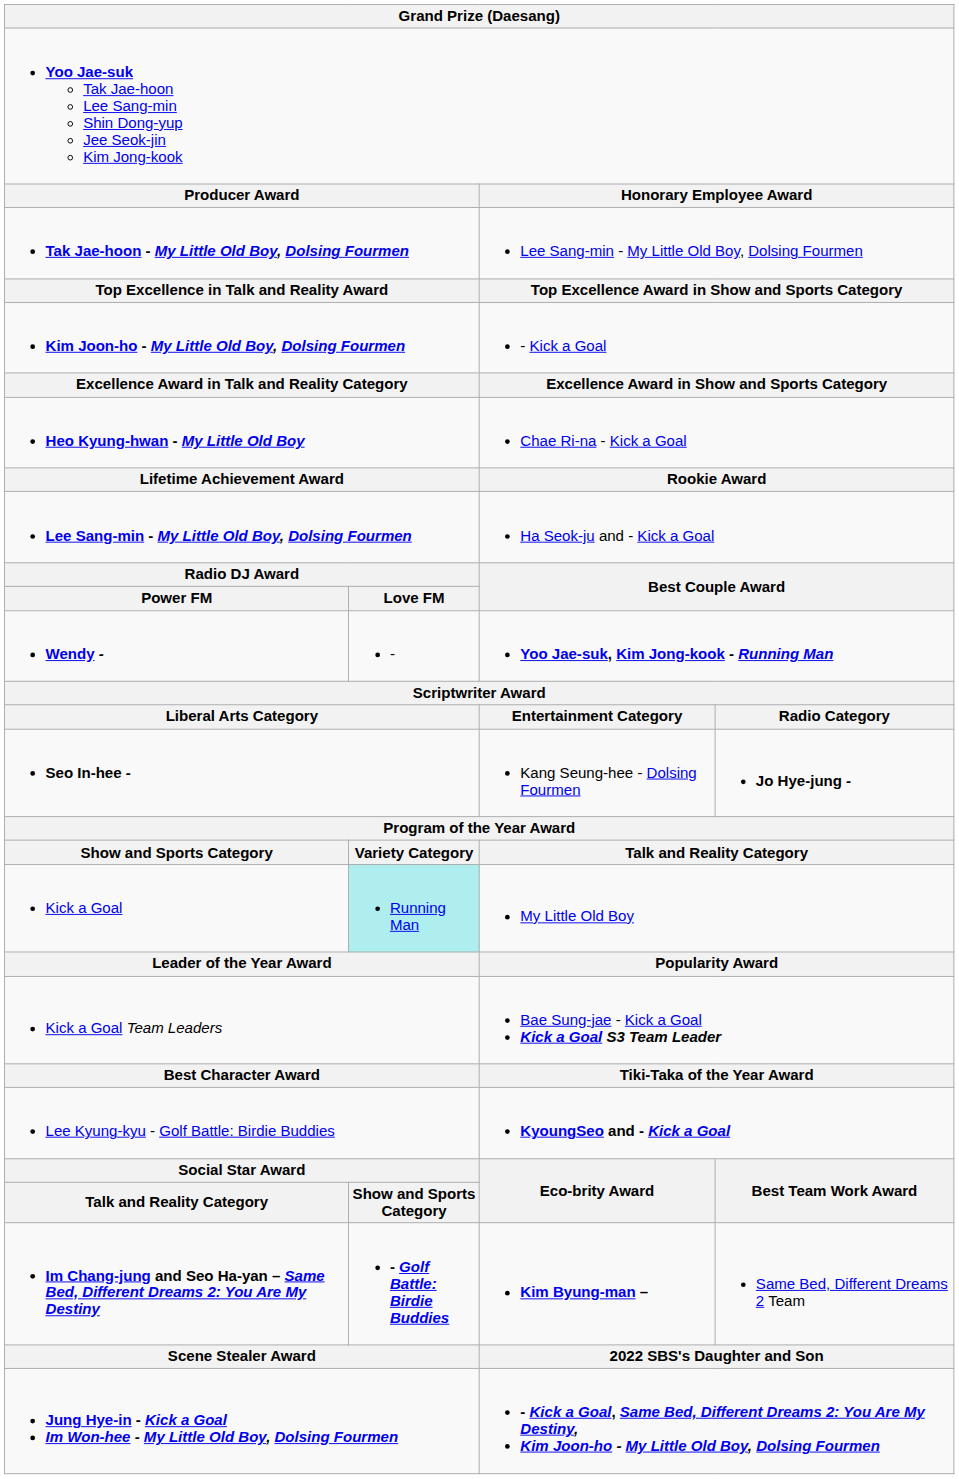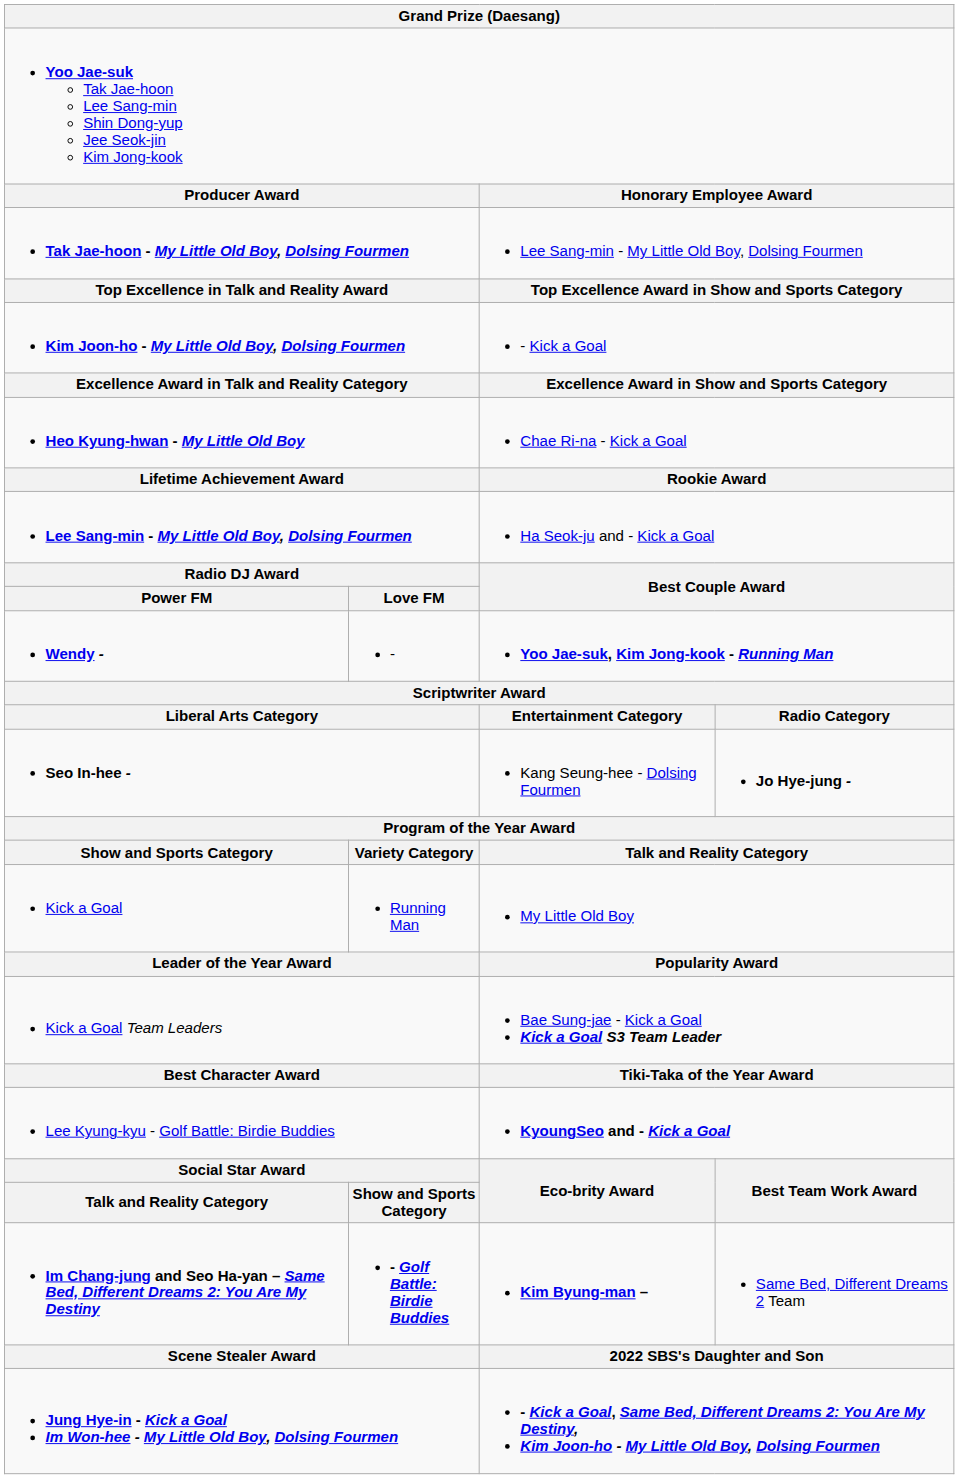(414, 917) paleturquoise background -> (414, 917) no background
